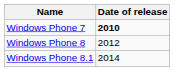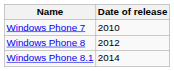(109, 27) bold -> (109, 27) normal
